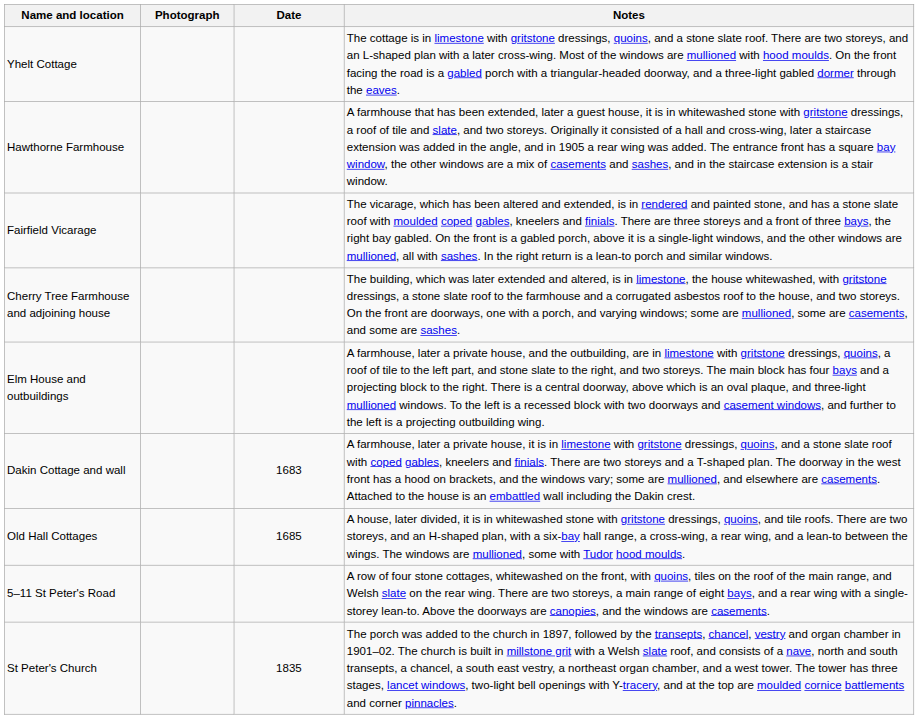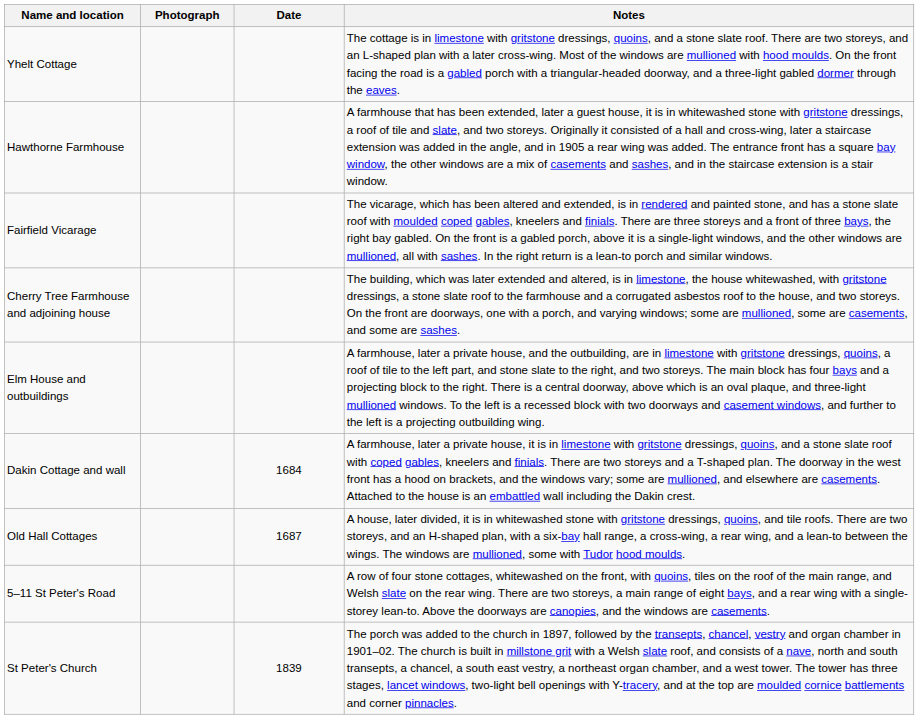(289, 471) 1683 -> (289, 471) 1684
(289, 536) 1685 -> (289, 536) 1687
(289, 668) 1835 -> (289, 668) 1839
